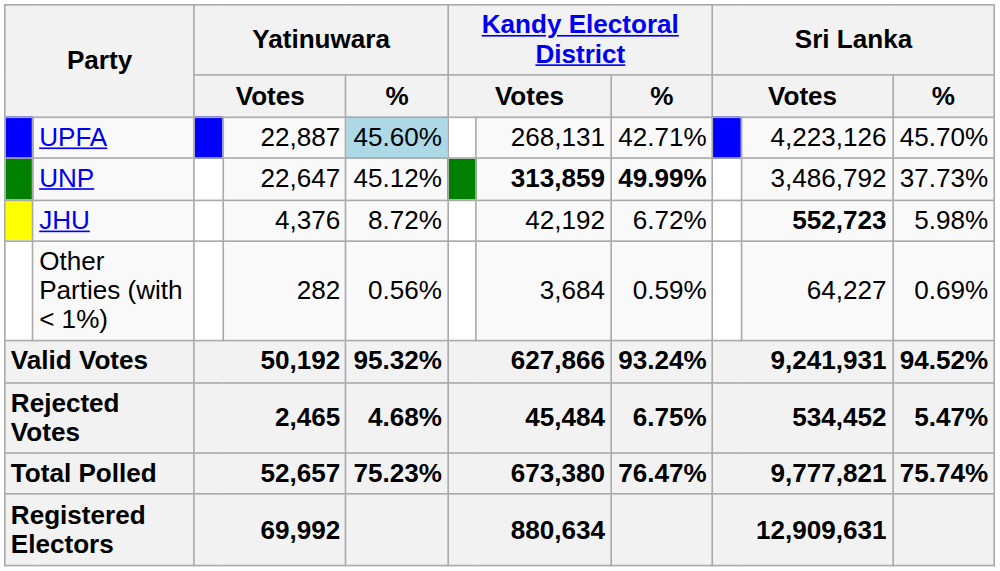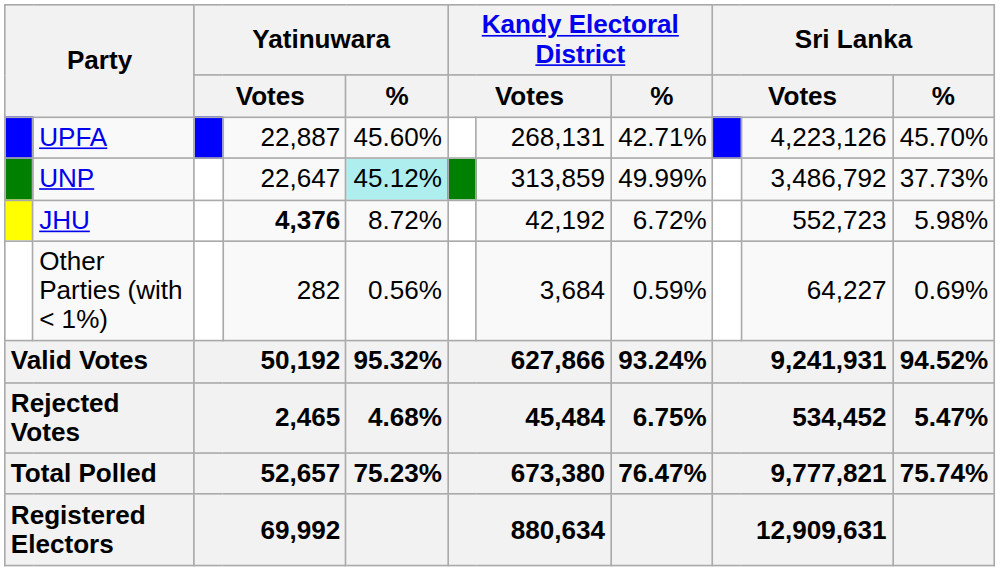(398, 137) lightblue background -> (398, 137) no background
(398, 178) no background -> (398, 178) paleturquoise background
(558, 178) bold -> (558, 178) normal
(662, 178) bold -> (662, 178) normal
(308, 219) normal -> (308, 219) bold
(839, 219) bold -> (839, 219) normal
